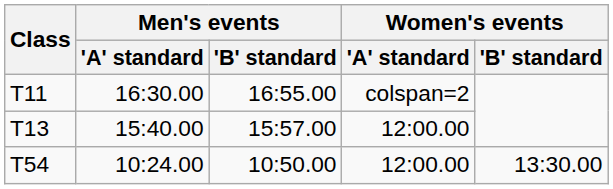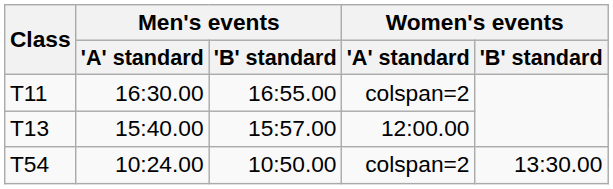(425, 164) 12:00.00 -> (417, 164) colspan=2
